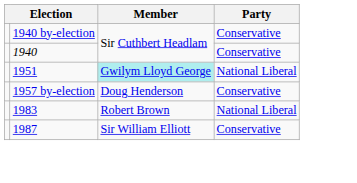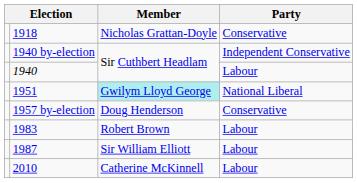+ row: (25, 33)
(249, 33) Conservative -> (286, 52) Independent Conservative
(249, 52) Conservative -> (240, 71) Labour
(257, 110) National Liberal -> (240, 129) Labour
(249, 129) Conservative -> (240, 149) Labour
+ row: (25, 168)
